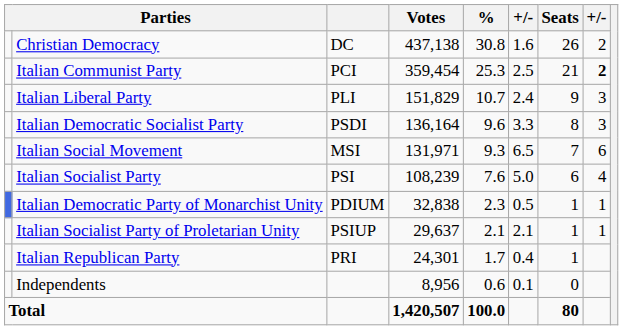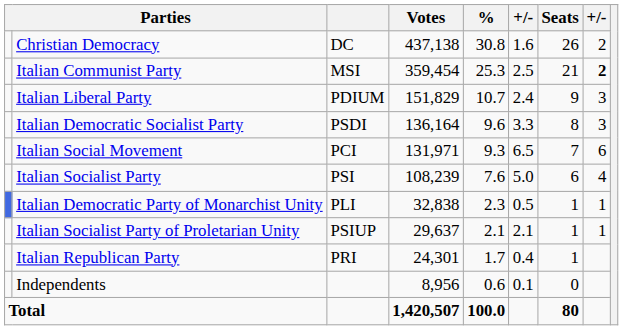(343, 71) PCI -> (345, 71) MSI
(343, 97) PLI -> (357, 97) PDIUM
(345, 151) MSI -> (343, 151) PCI
(357, 204) PDIUM -> (343, 204) PLI
